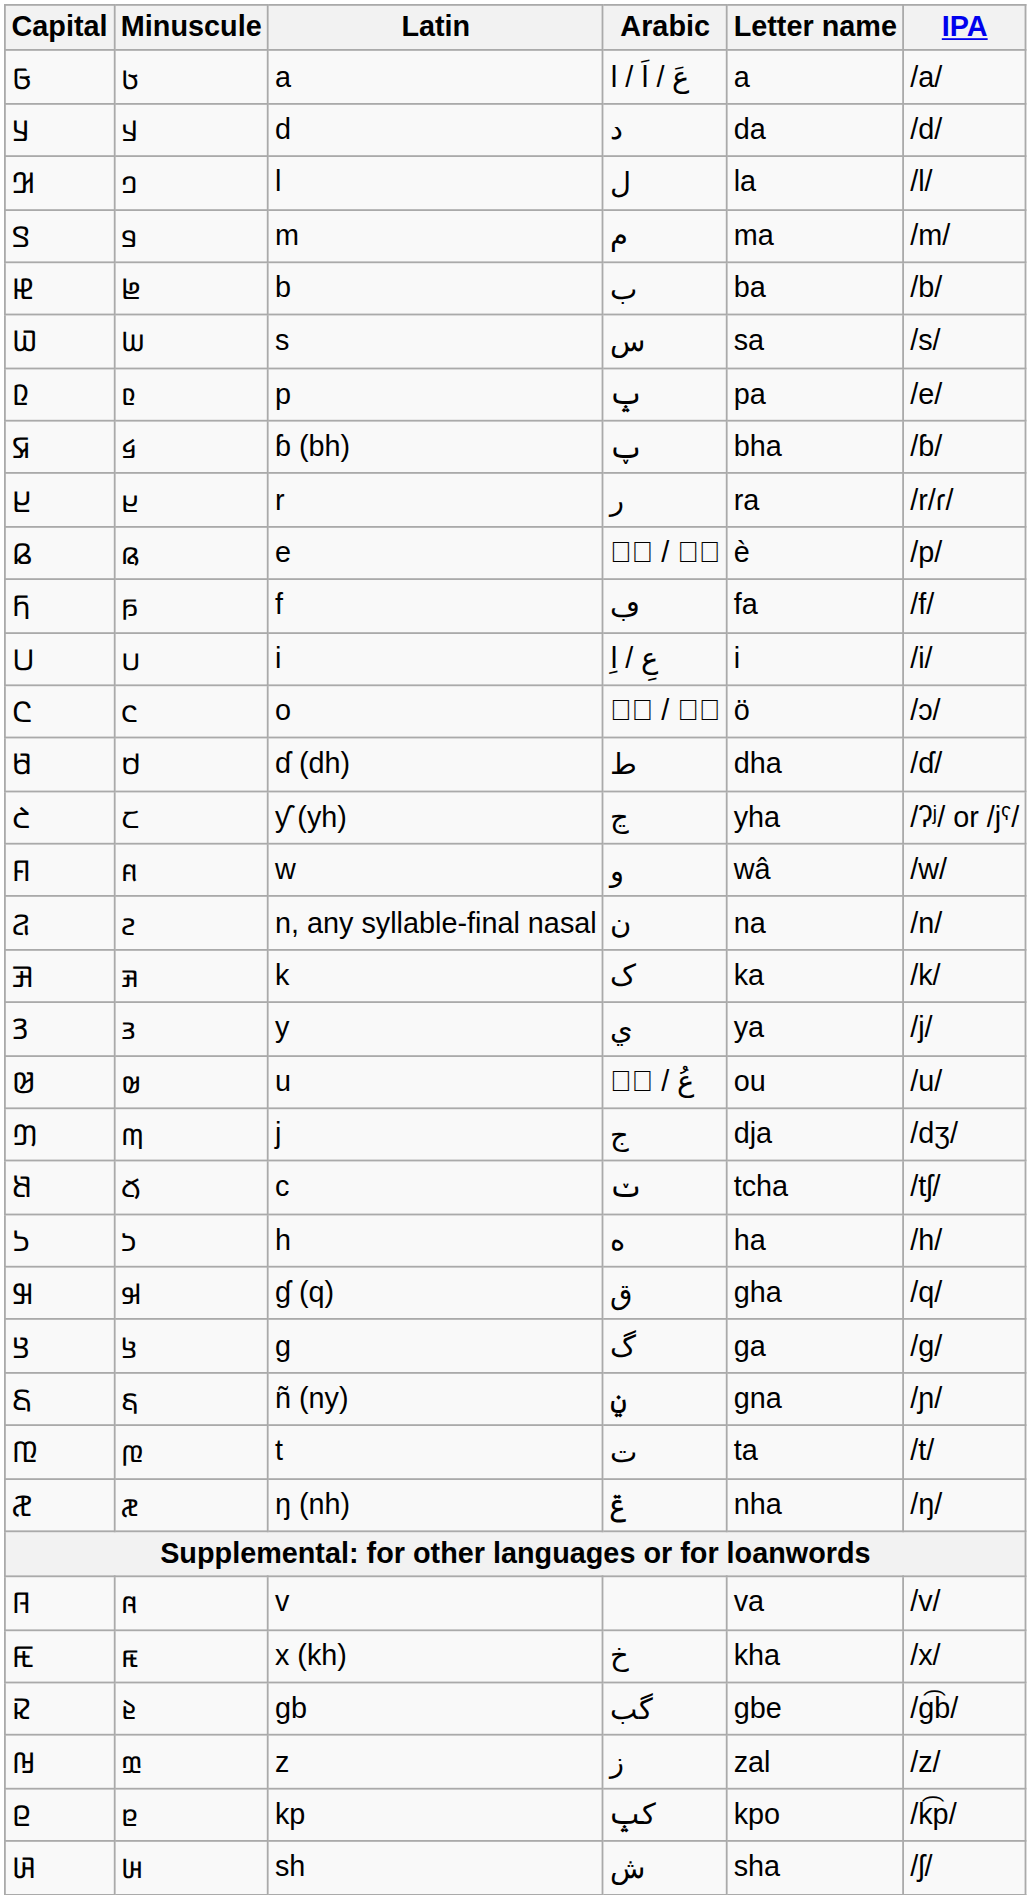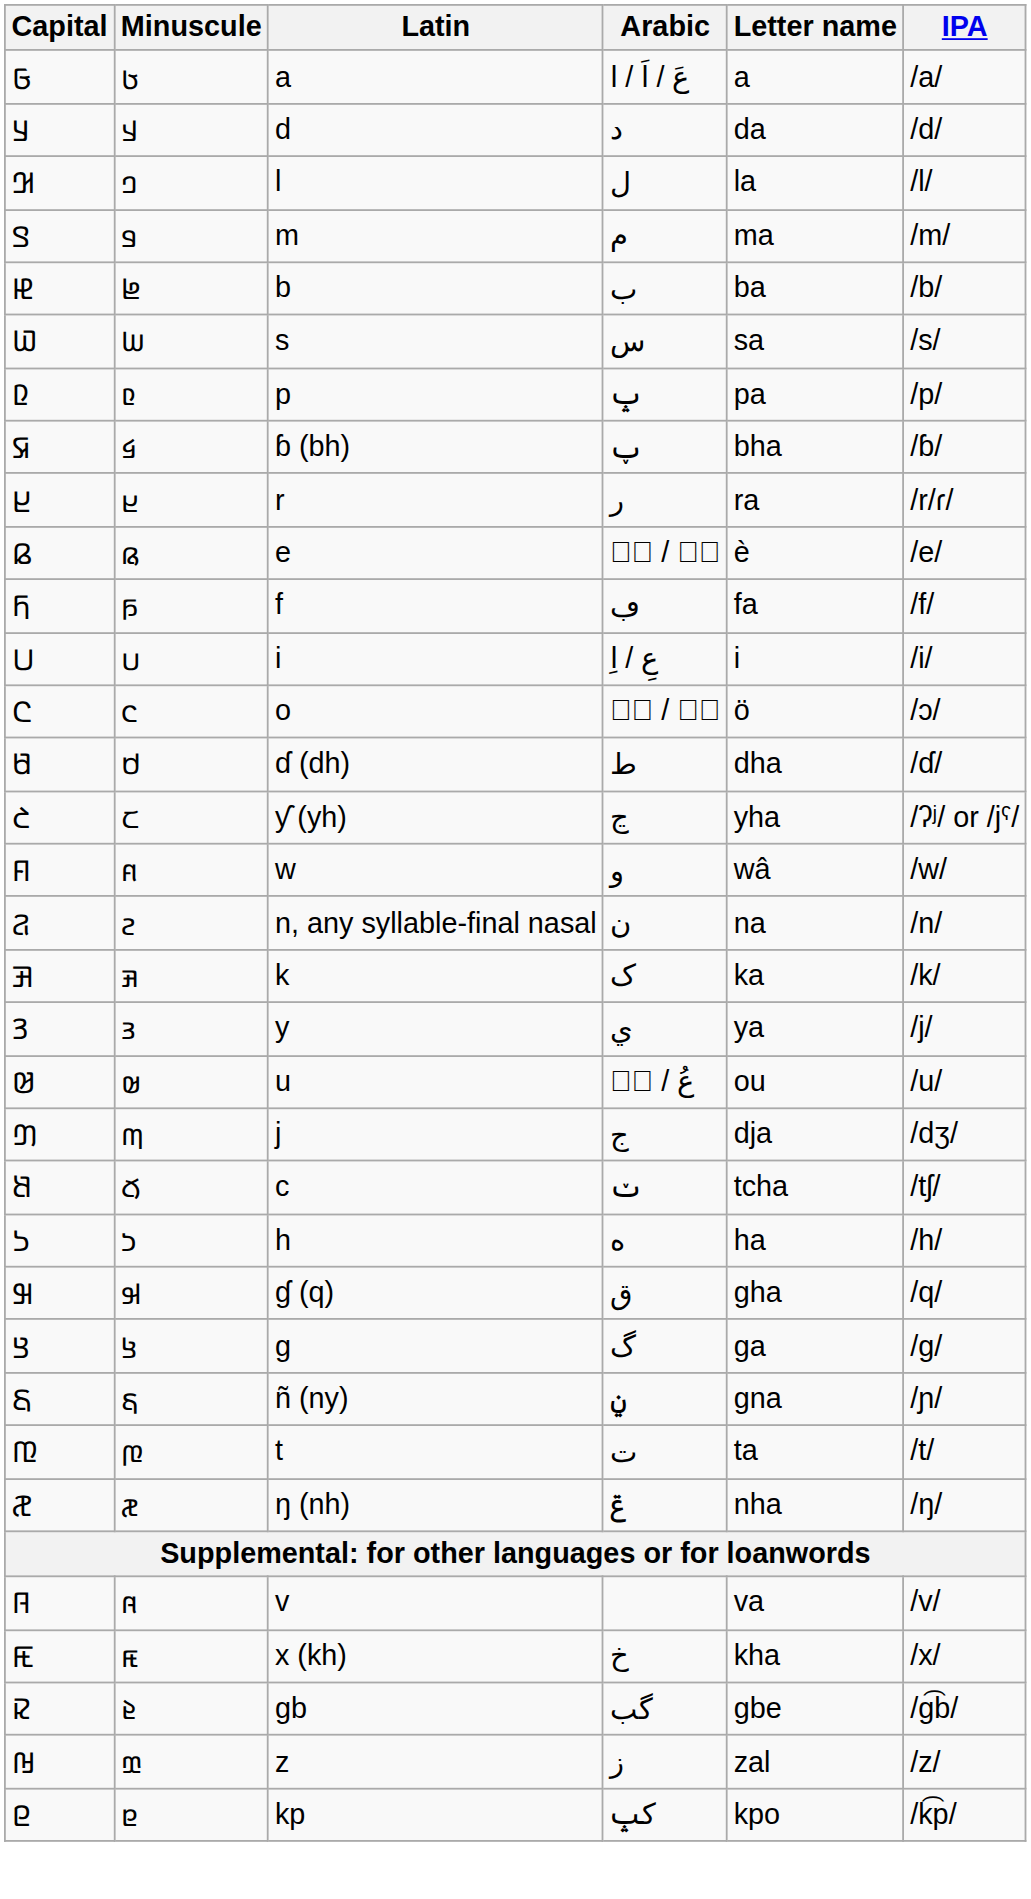(926, 393) /e/ -> (926, 393) /p/
(926, 552) /p/ -> (926, 552) /e/
- row: (23, 1868)
